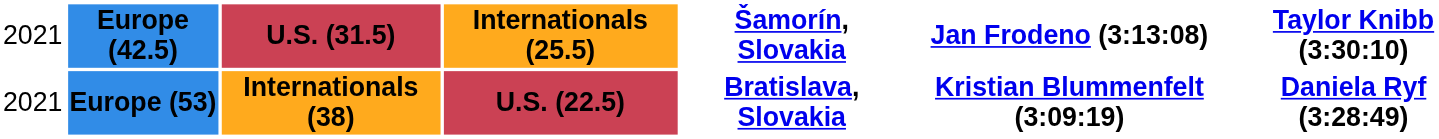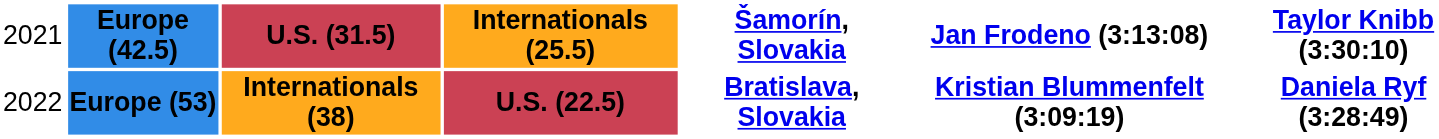(33, 102) 2021 -> (33, 102) 2022
